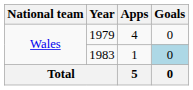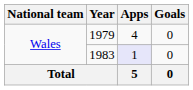(134, 54) no background -> (134, 54) lavender background
(170, 54) lightblue background -> (170, 54) no background
